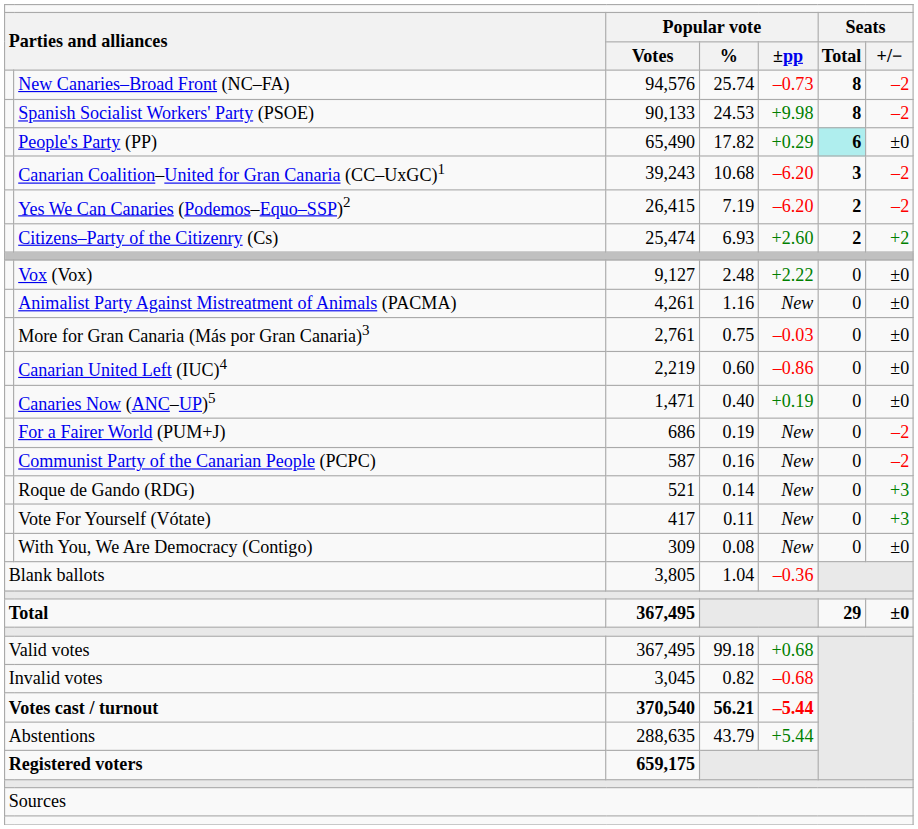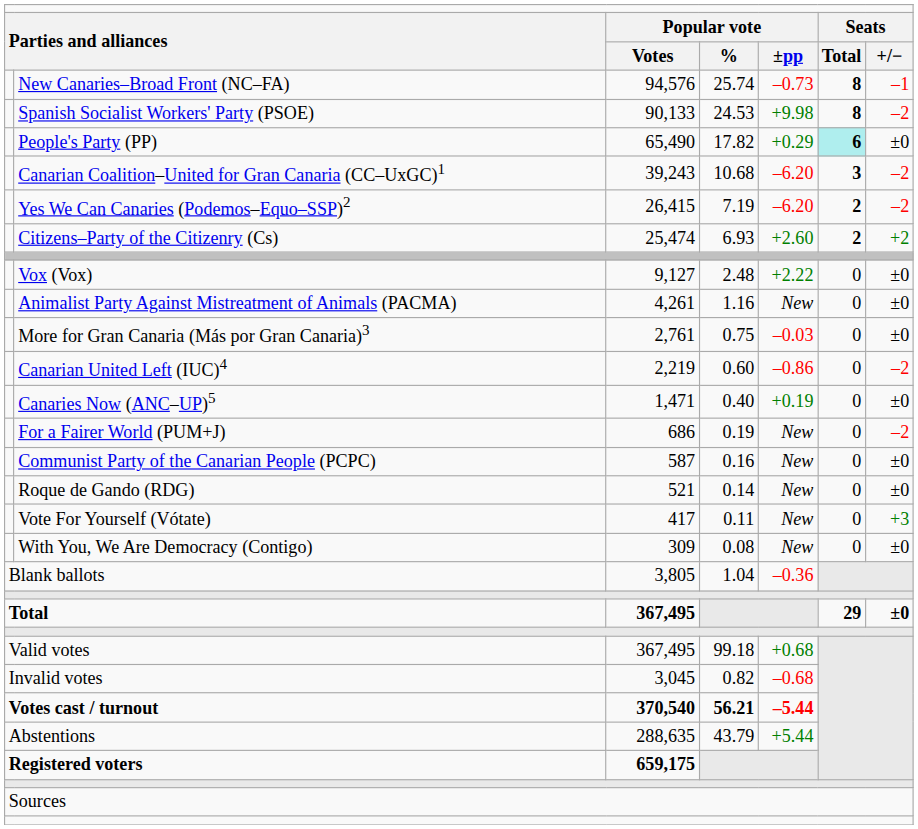(900, 84) –2 -> (900, 84) –1
(900, 368) ±0 -> (900, 368) –2
(900, 461) –2 -> (900, 461) ±0
(900, 490) +3 -> (900, 490) ±0
